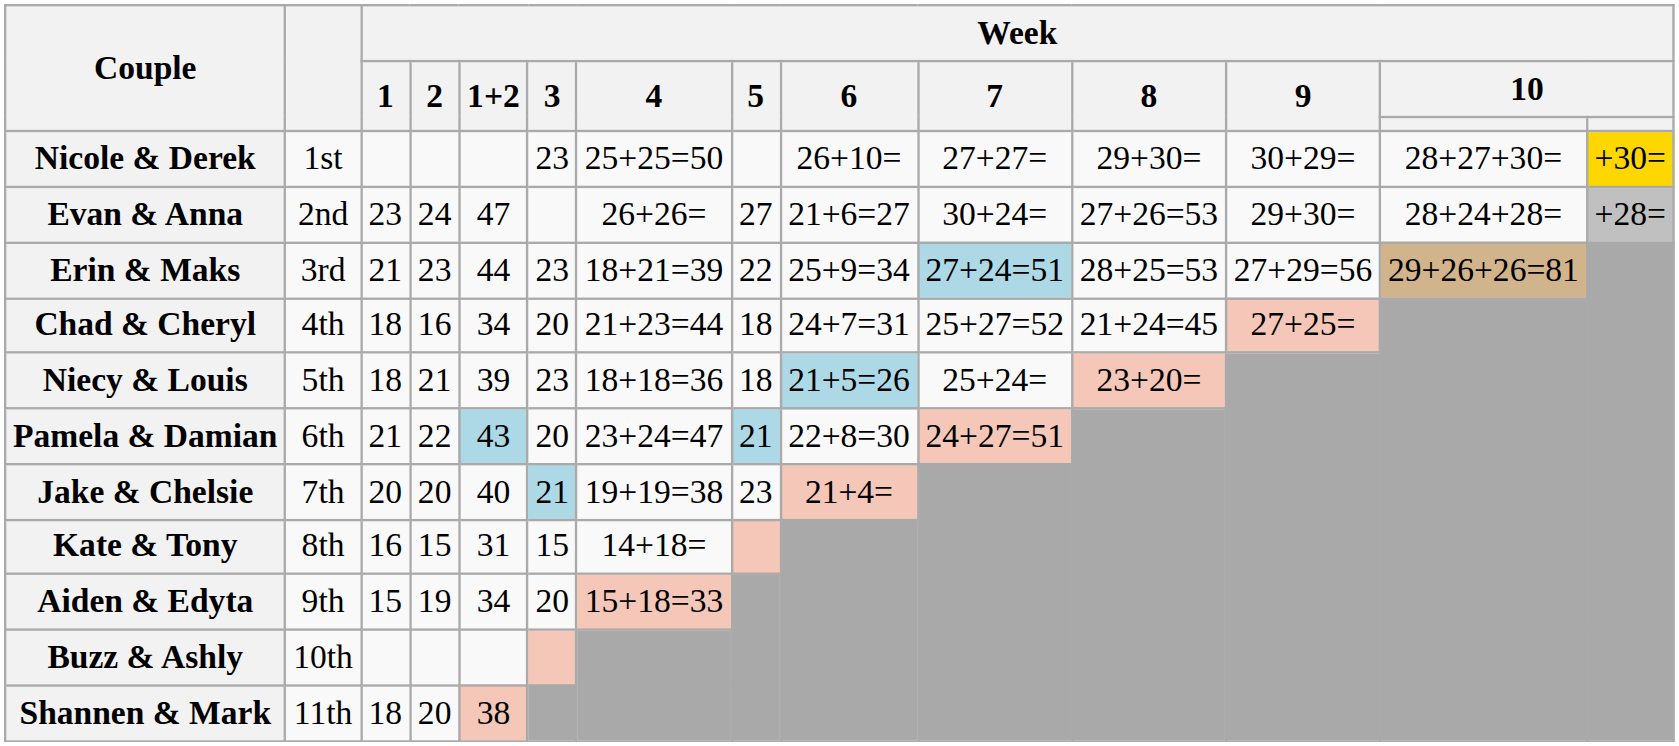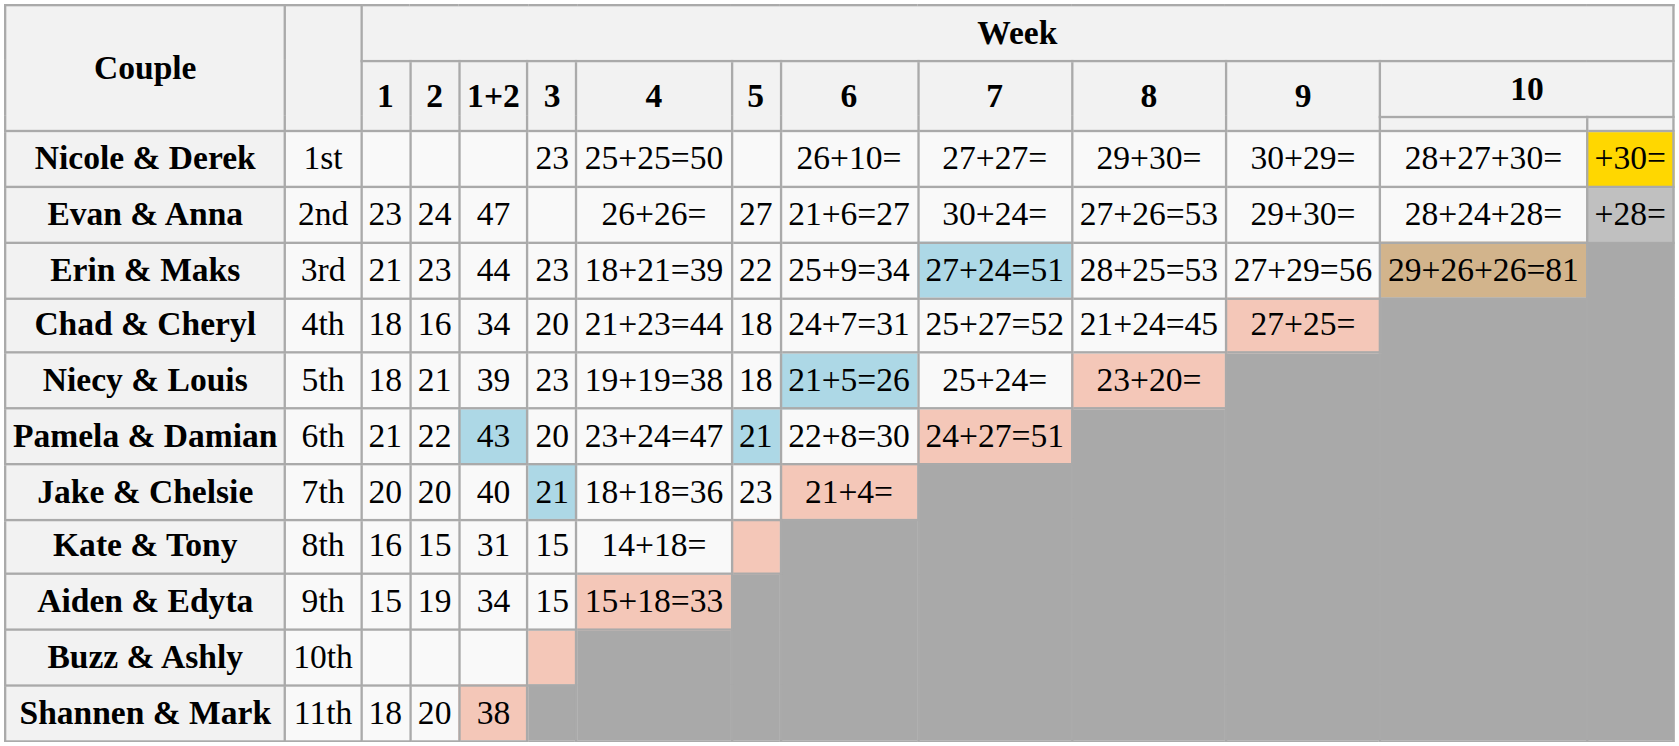(654, 380) 18+18=36 -> (654, 380) 19+19=38
(654, 490) 19+19=38 -> (654, 490) 18+18=36
(552, 601) 20 -> (552, 601) 15
